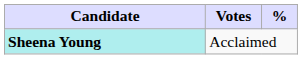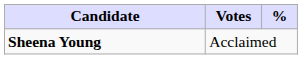(55, 41) paleturquoise background -> (55, 41) no background
